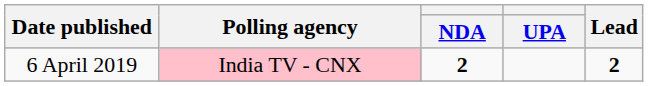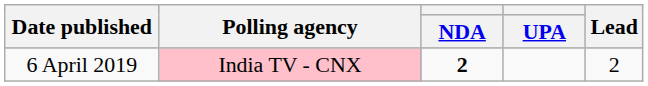(614, 64) bold -> (614, 64) normal
